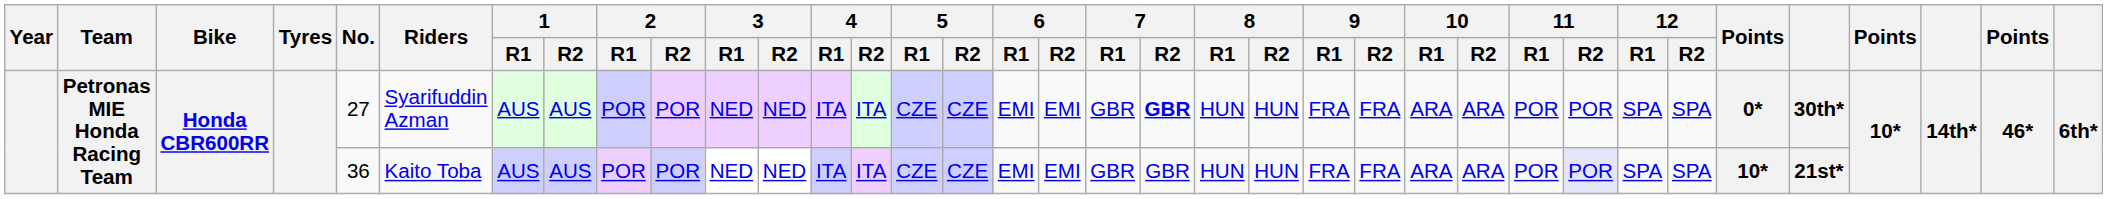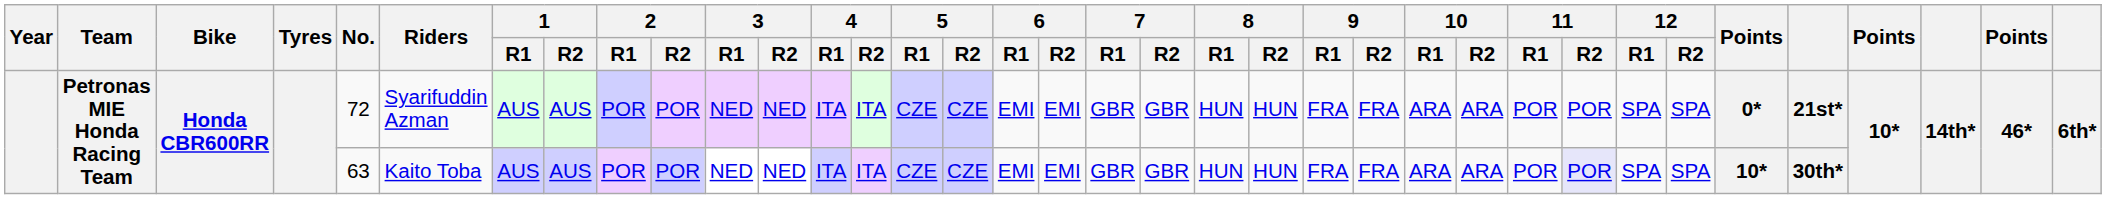(358, 109) 27 -> (358, 109) 72
(1167, 109) bold -> (1167, 109) normal
(1819, 109) 30th* -> (1818, 109) 21st*
(358, 171) 36 -> (358, 171) 63
(1819, 171) 21st* -> (1818, 171) 30th*
